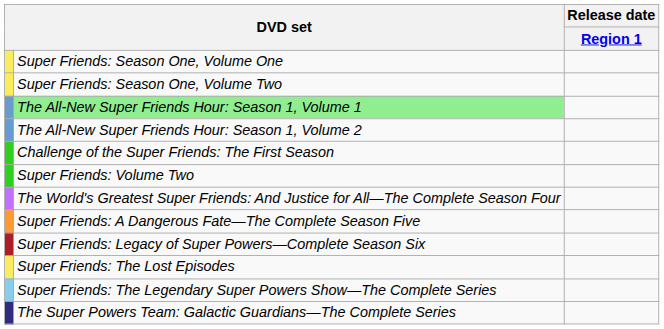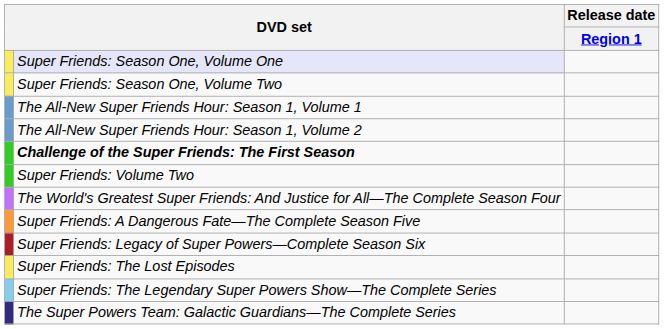(150, 61) no background -> (150, 61) lavender background
(189, 107) lightgreen background -> (189, 107) no background
(176, 152) normal -> (186, 152) bold
